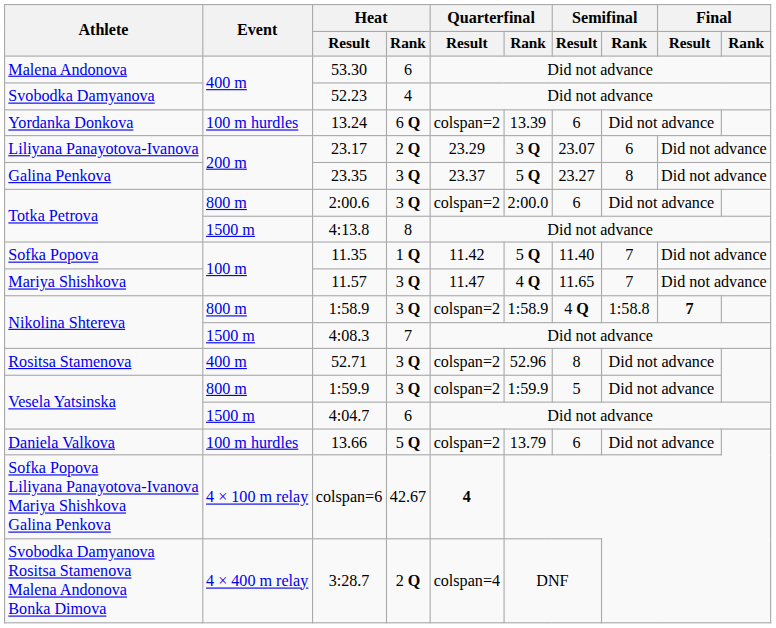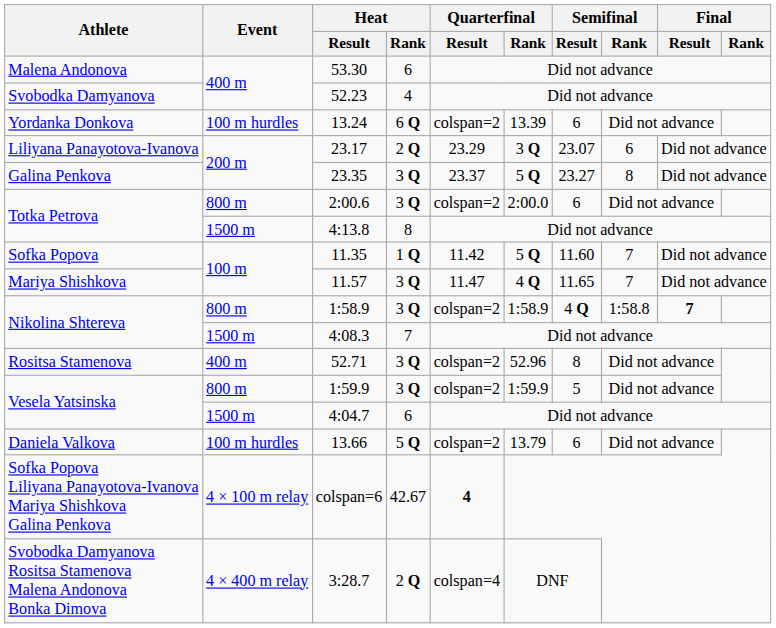(577, 256) 11.40 -> (577, 256) 11.60
